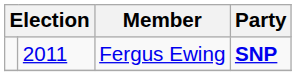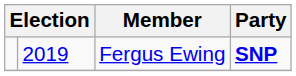(45, 53) 2011 -> (46, 53) 2019
